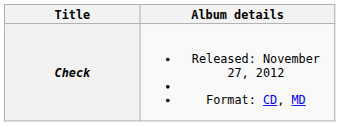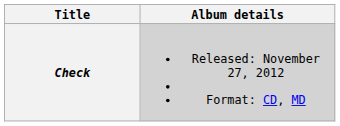(238, 79) no background -> (238, 79) lightgrey background
